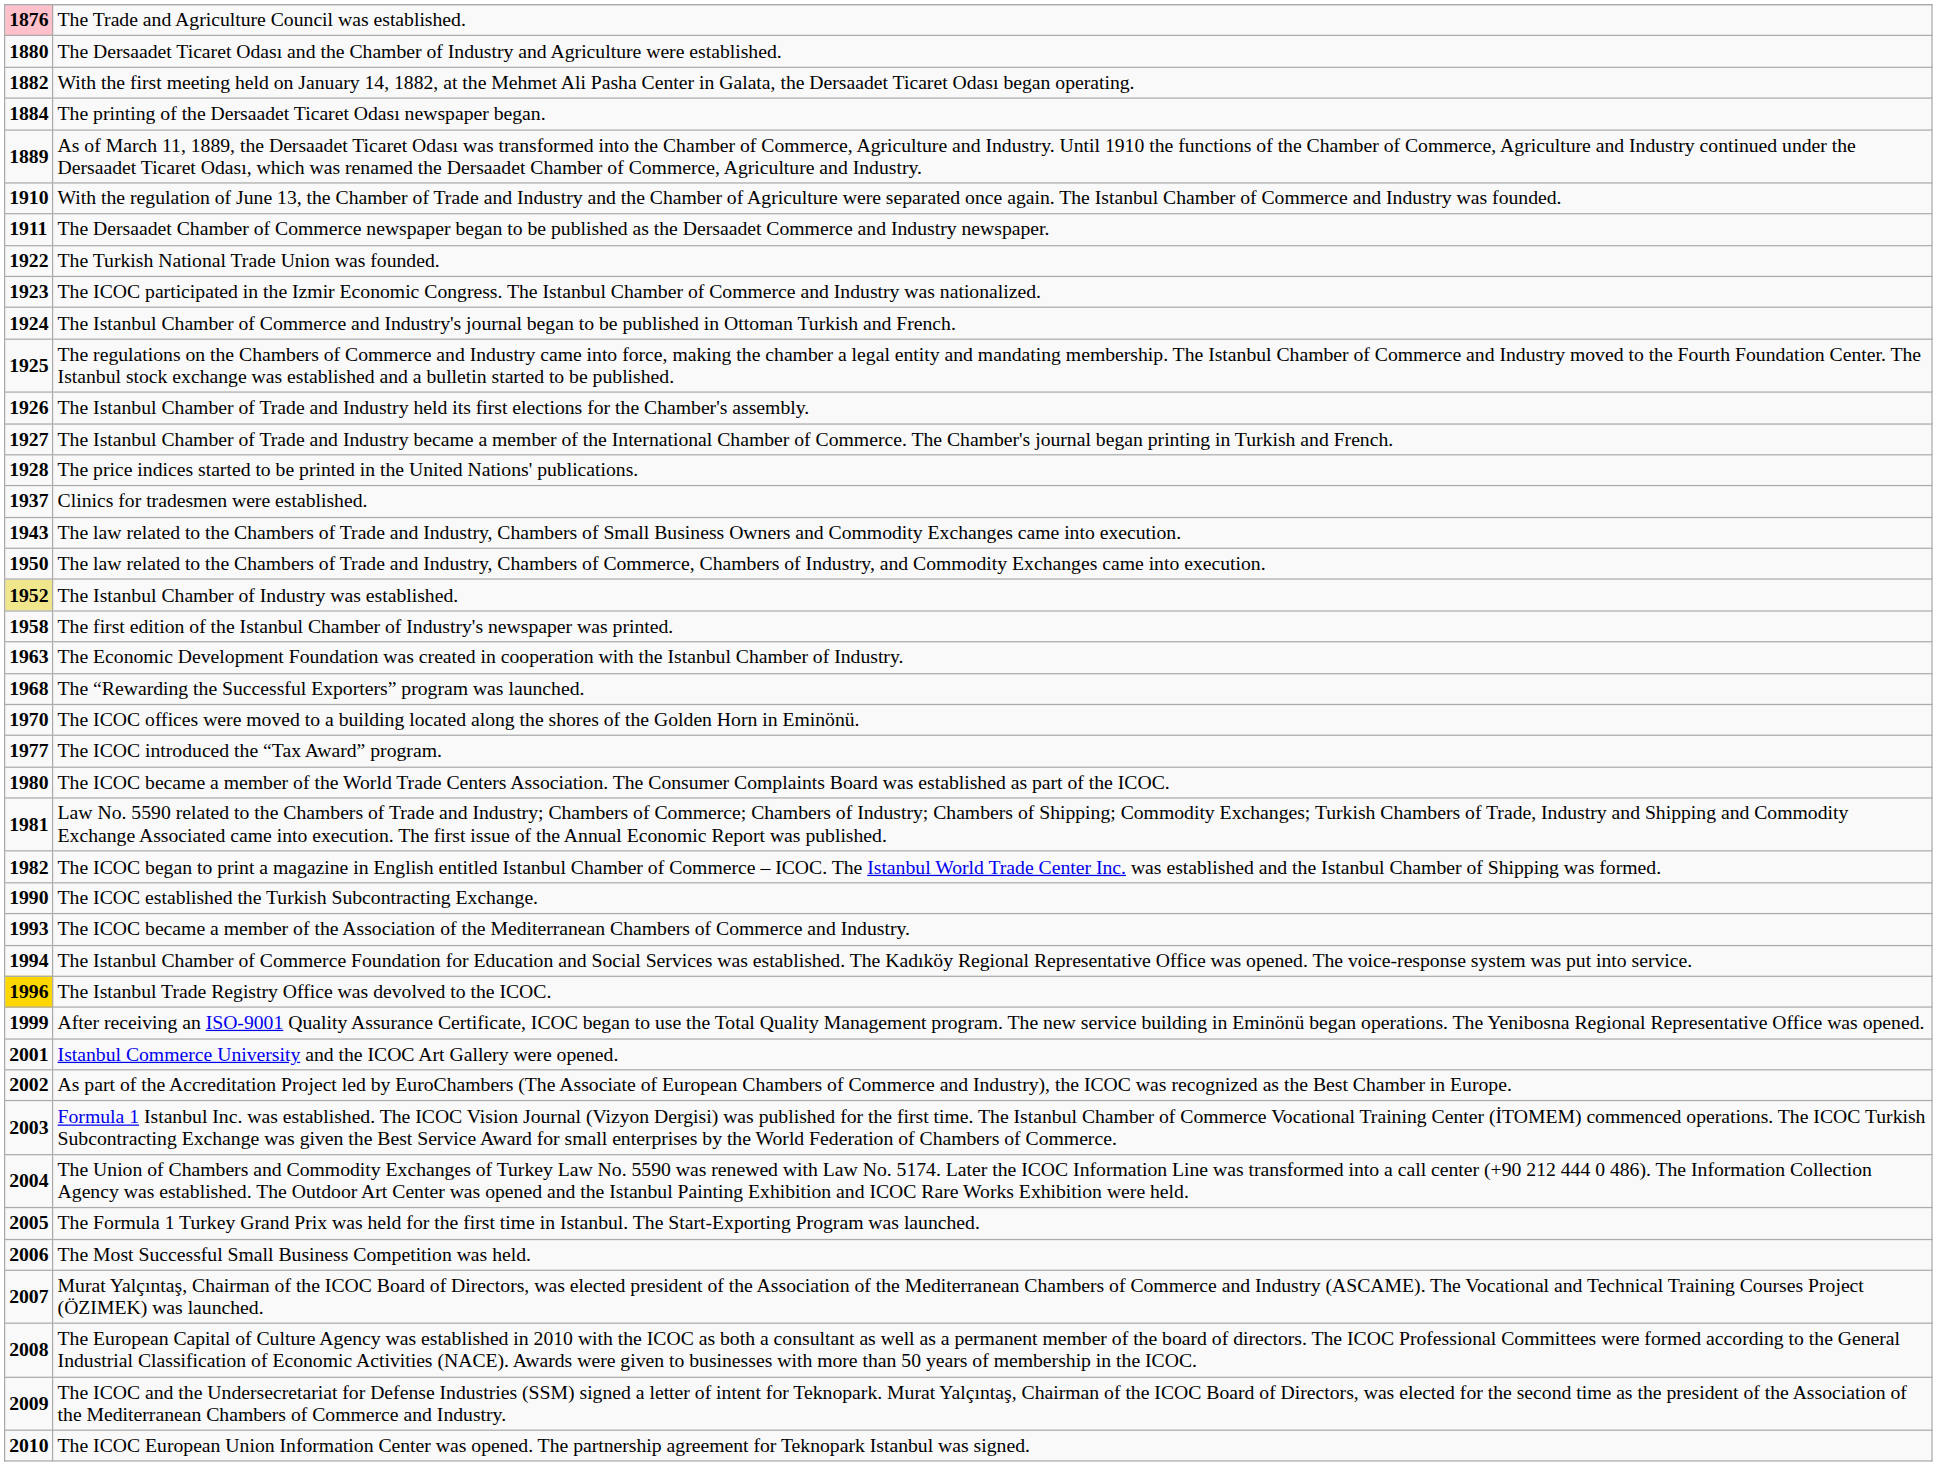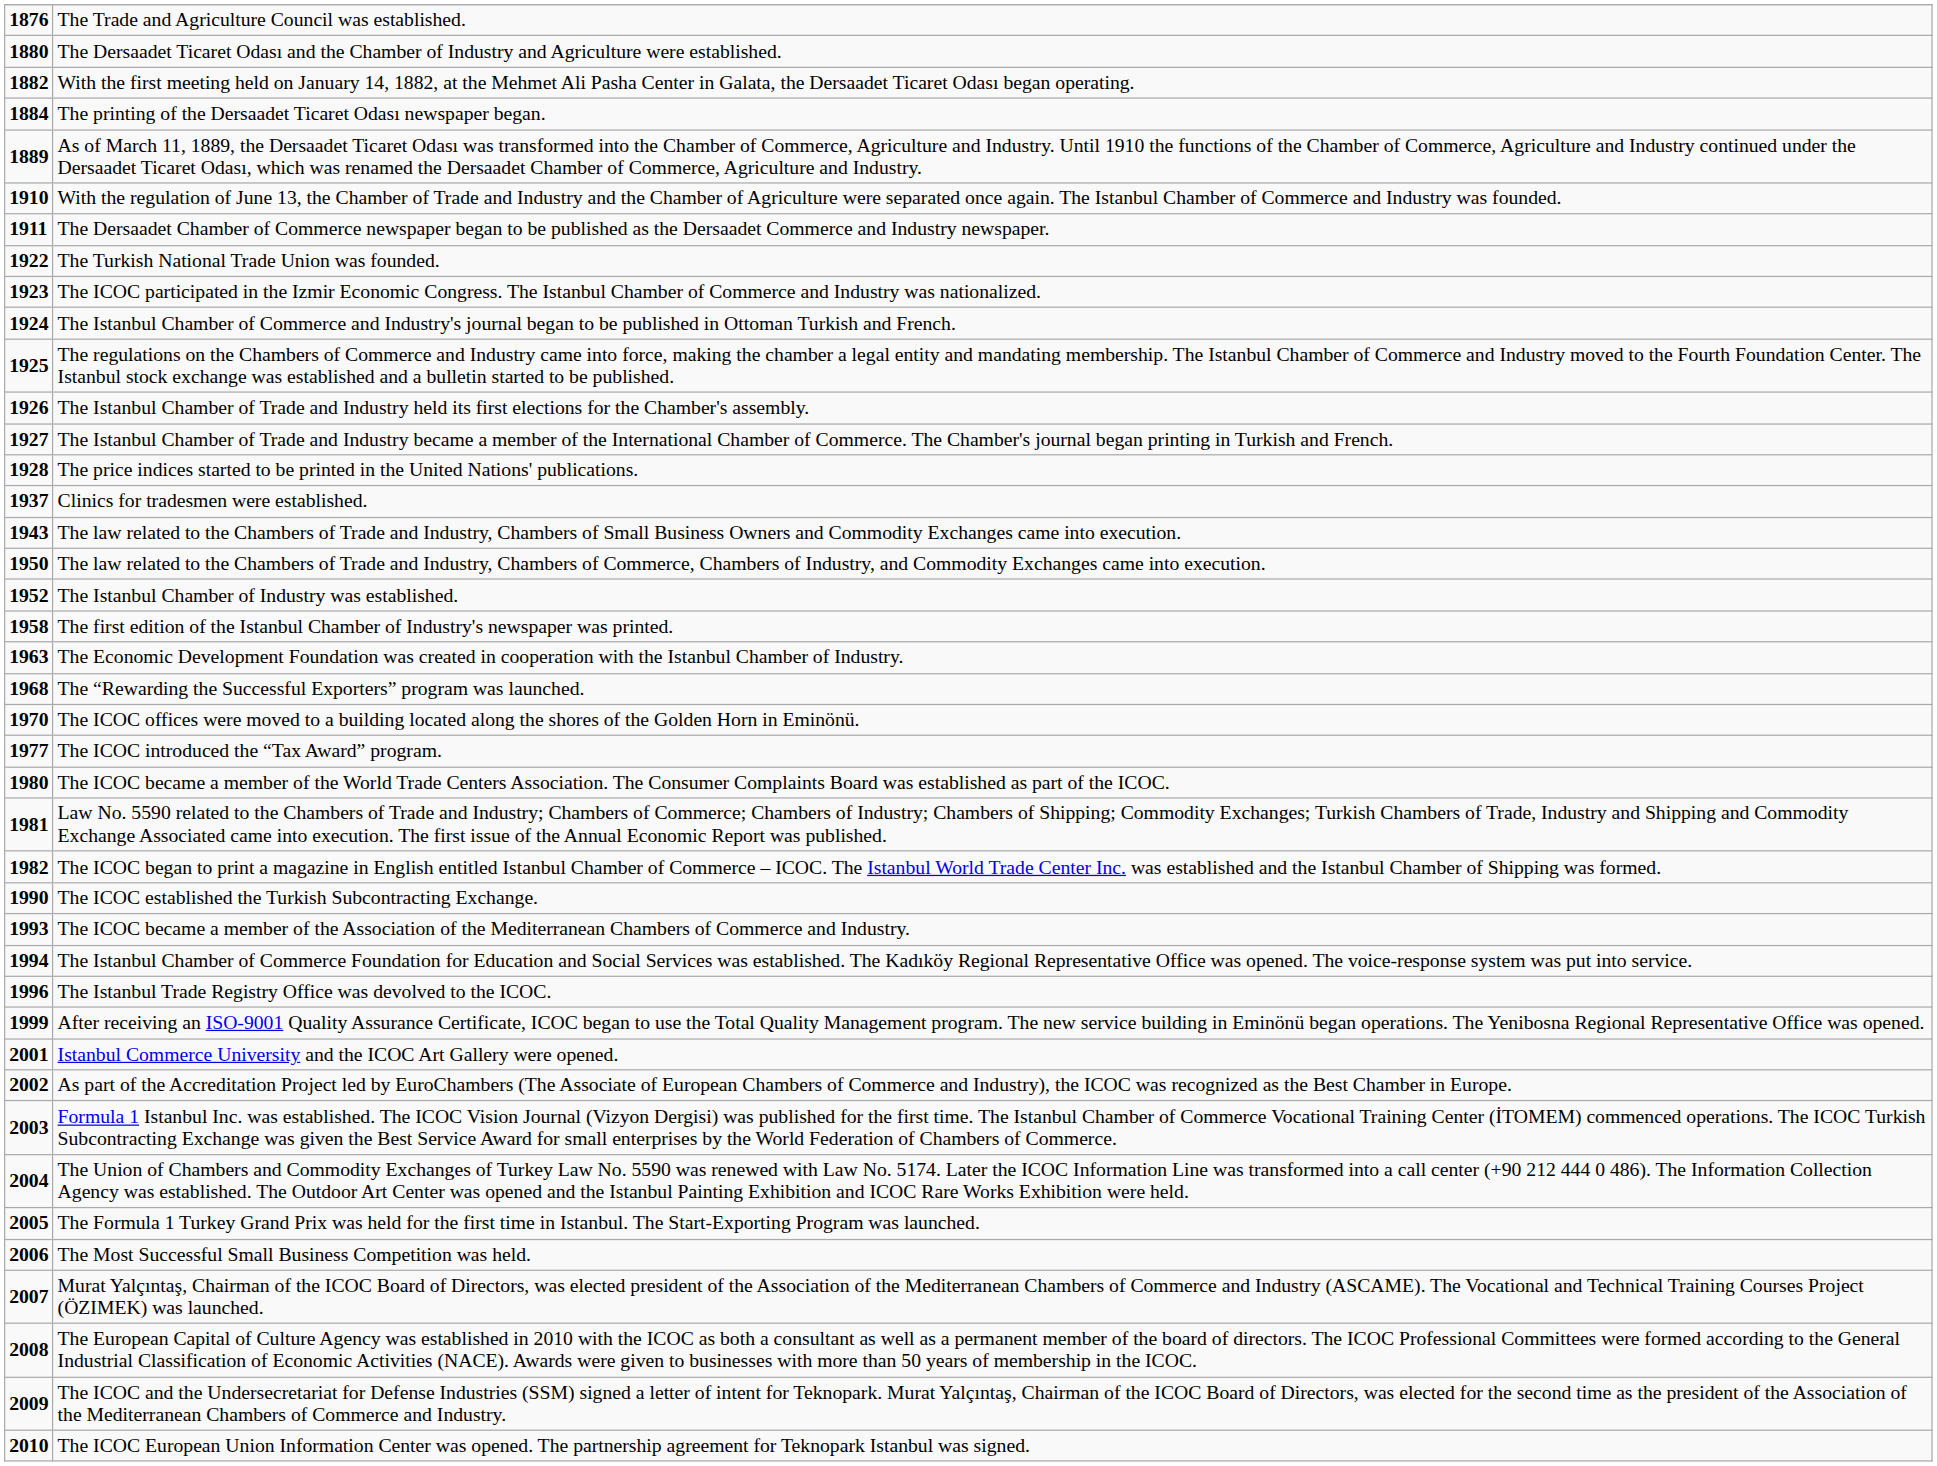(29, 20) pink background -> (29, 20) no background
(29, 594) khaki background -> (29, 594) no background
(29, 991) gold background -> (29, 991) no background
